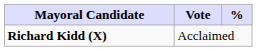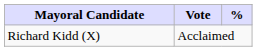(57, 35) bold -> (54, 35) normal
